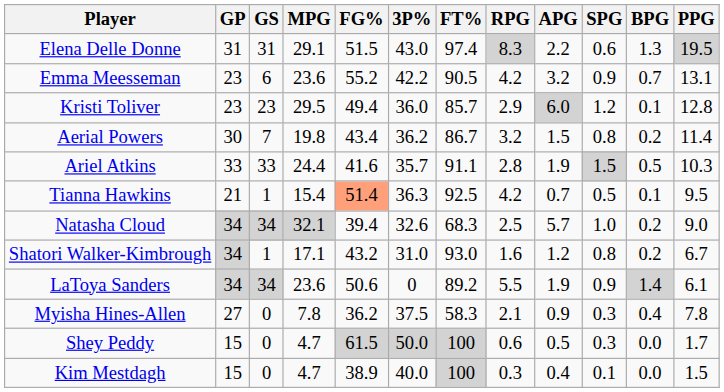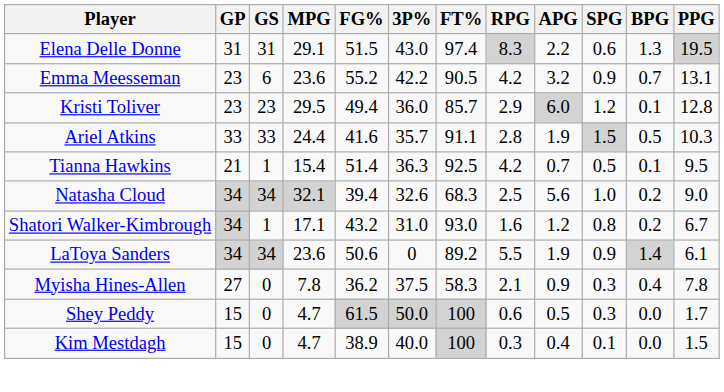- row: (110, 136)
(362, 195) lightsalmon background -> (362, 166) no background
(558, 225) 5.7 -> (558, 195) 5.6
